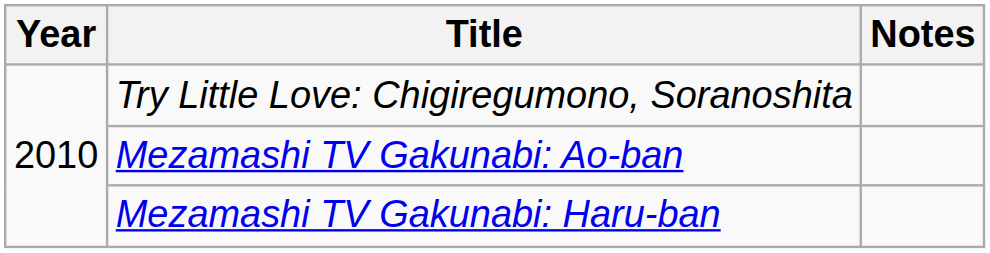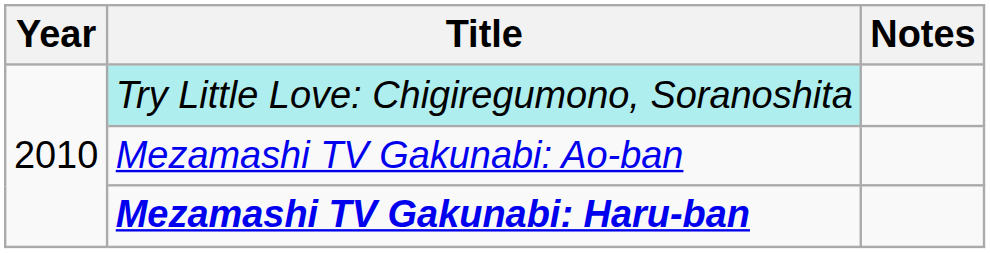(484, 94) no background -> (484, 94) paleturquoise background
(418, 214) normal -> (433, 214) bold
